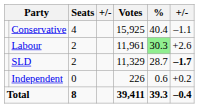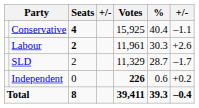(74, 29) normal -> (74, 29) bold
(74, 45) normal -> (74, 45) bold
(159, 45) lightgreen background -> (159, 45) no background
(182, 62) bold -> (182, 62) normal
(137, 78) normal -> (137, 78) bold
